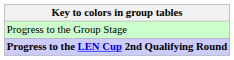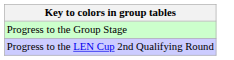(117, 47) bold -> (110, 47) normal
